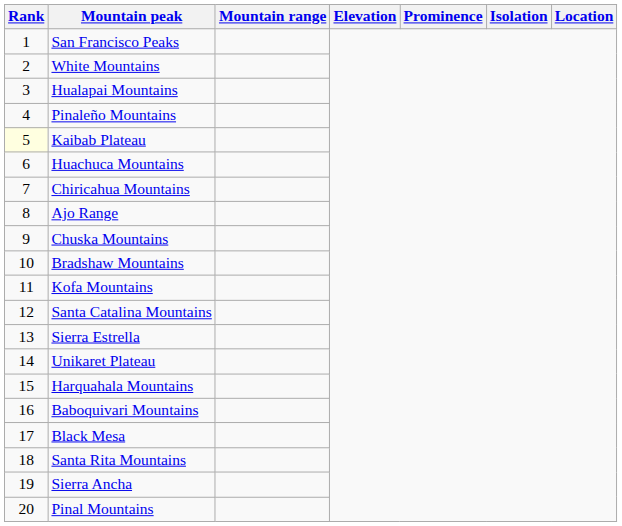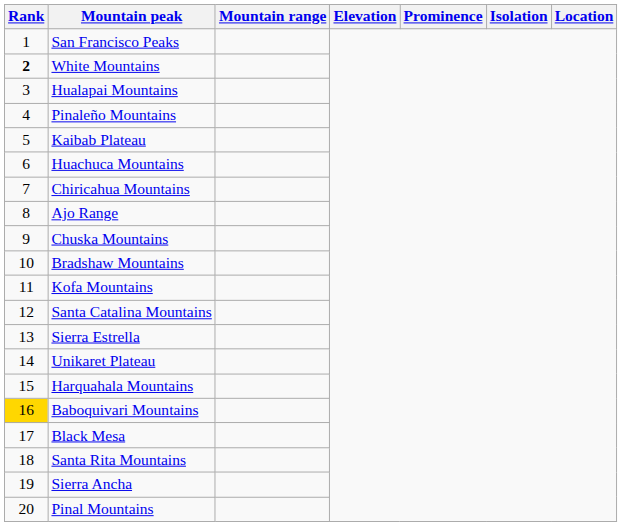(26, 66) normal -> (26, 66) bold
(26, 139) lightyellow background -> (26, 139) no background
(26, 410) no background -> (26, 410) gold background
